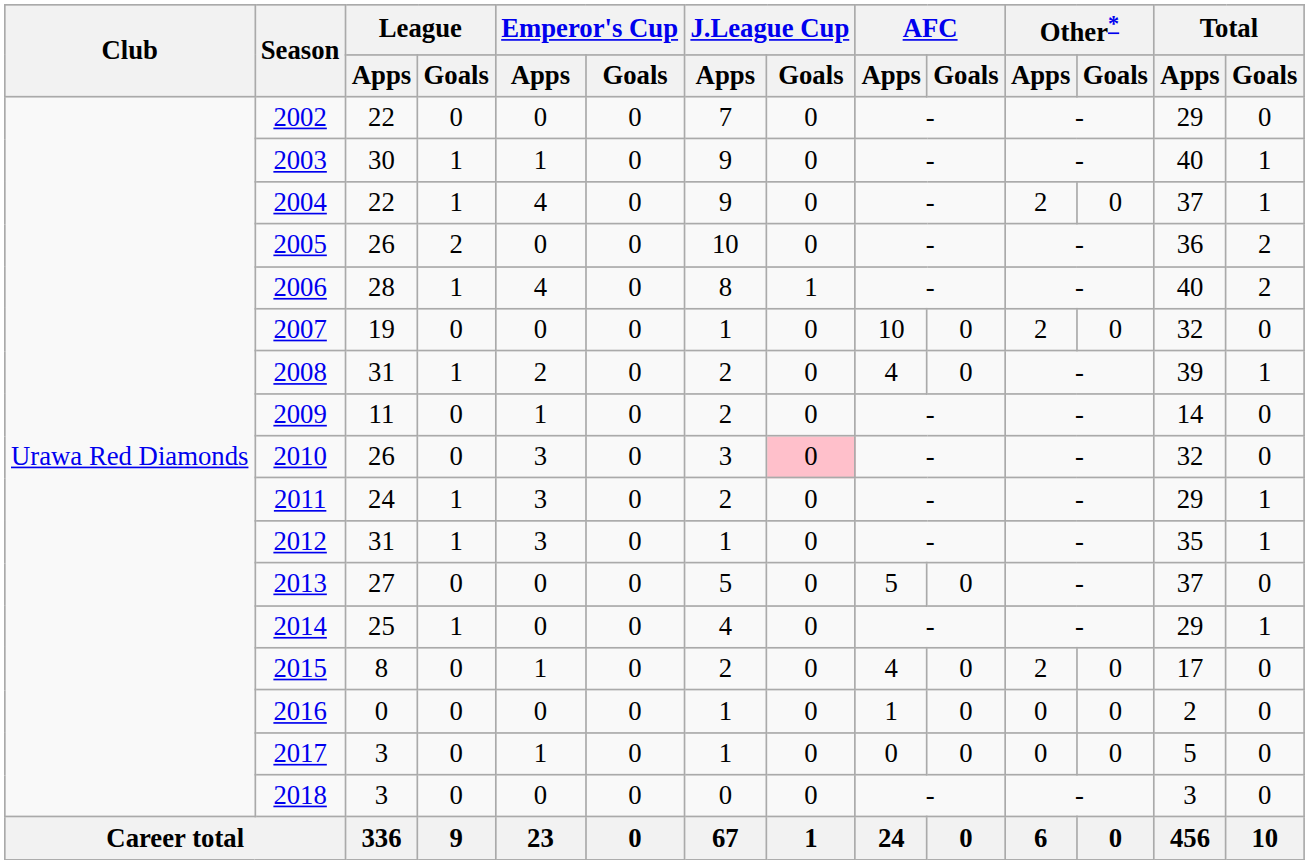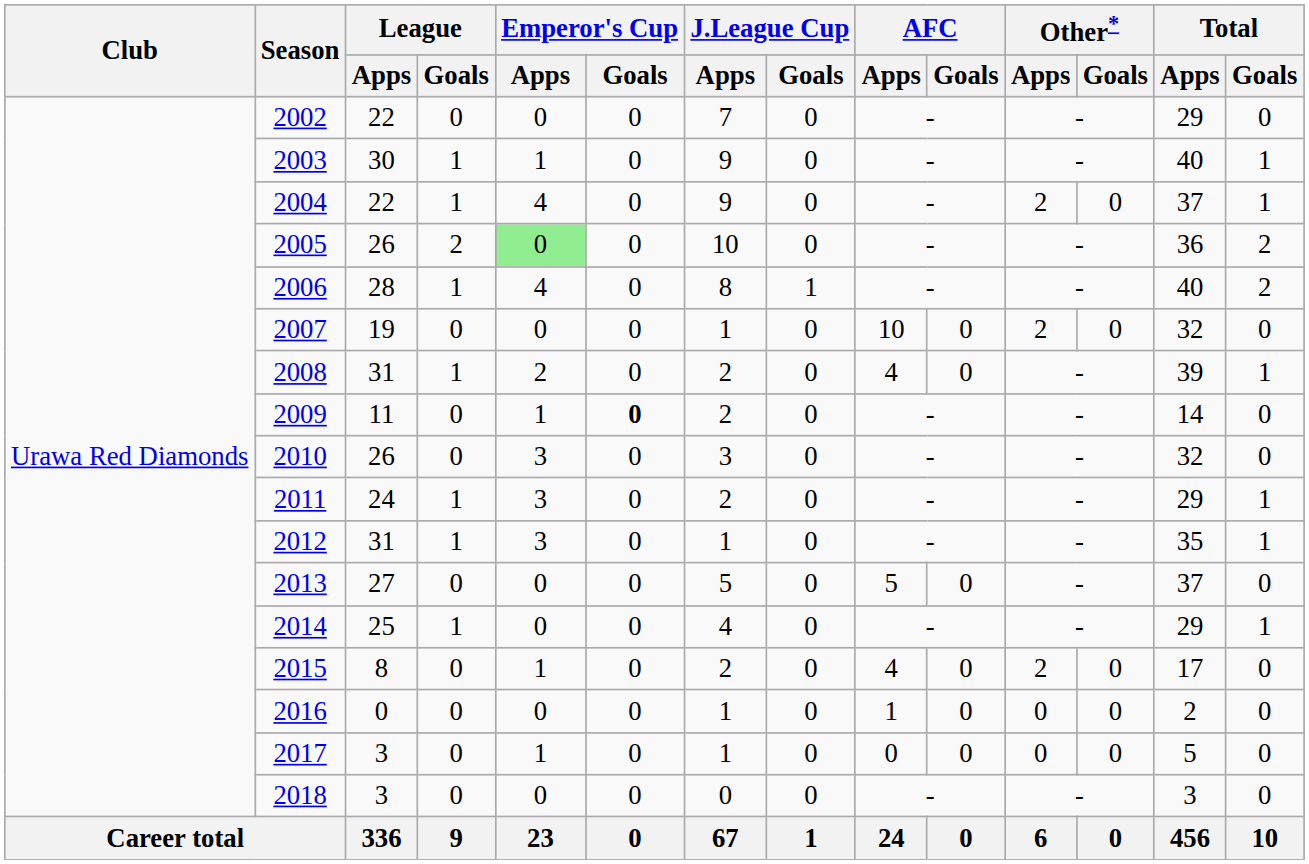(540, 244) no background -> (540, 244) lightgreen background
(635, 414) normal -> (635, 414) bold
(811, 456) pink background -> (811, 456) no background
